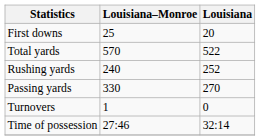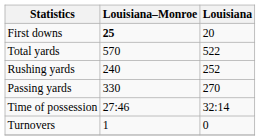(109, 32) normal -> (109, 32) bold
rows swapped: (31, 107) <-> (52, 125)
